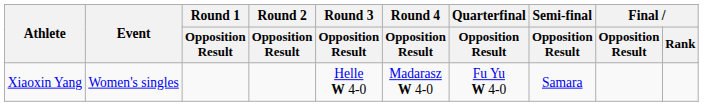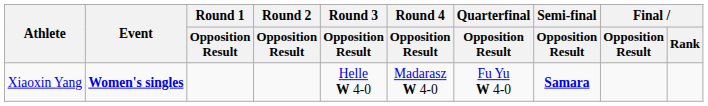(134, 82) normal -> (136, 82) bold
(562, 82) normal -> (567, 82) bold
